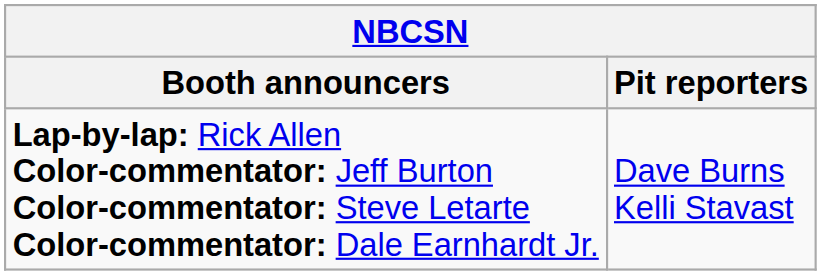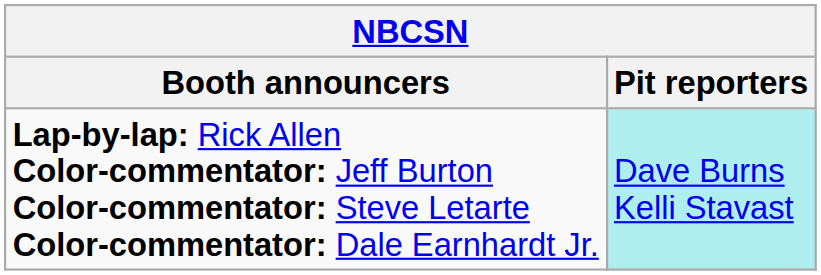(704, 189) no background -> (704, 189) paleturquoise background
